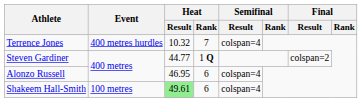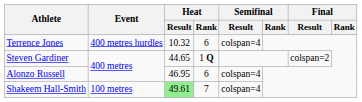(206, 43) 7 -> (206, 43) 6
(179, 58) 44.77 -> (179, 58) 44.65
(206, 90) 6 -> (206, 90) 7
